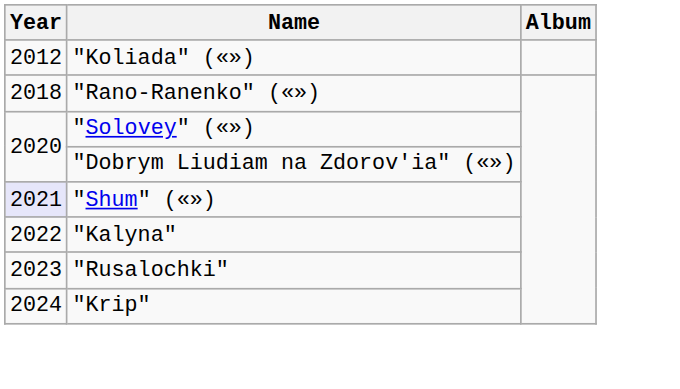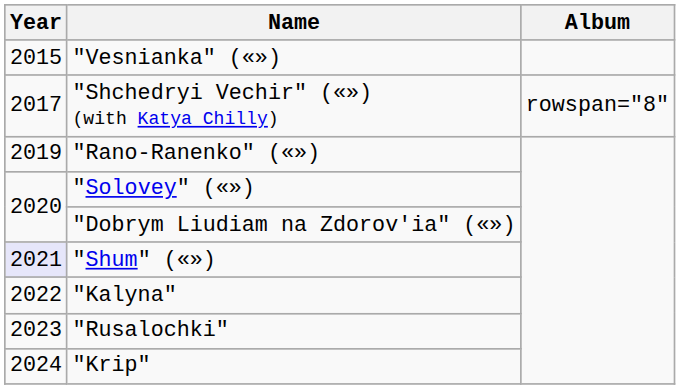- row: (164, 58)
+ row: (177, 58)
+ row: (222, 105)
(36, 93) 2018 -> (36, 154) 2019
